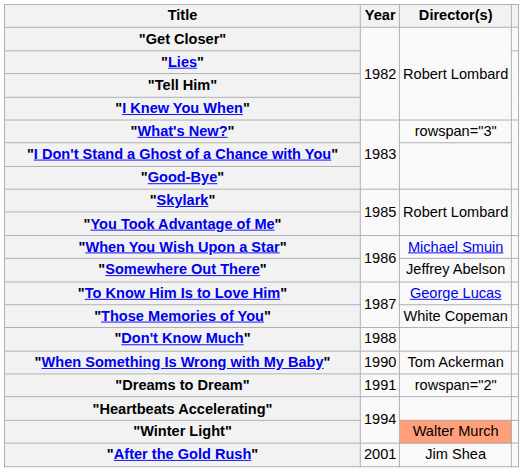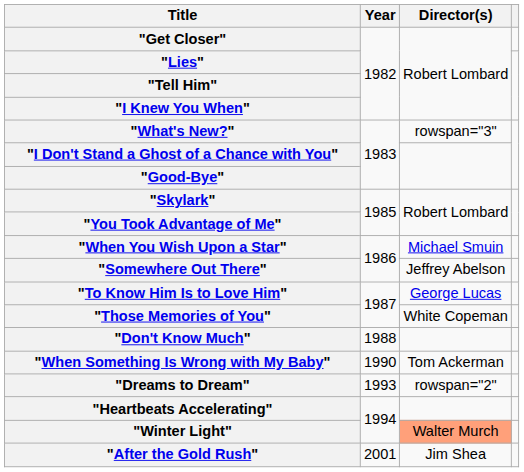(380, 385) 1991 -> (380, 385) 1993
